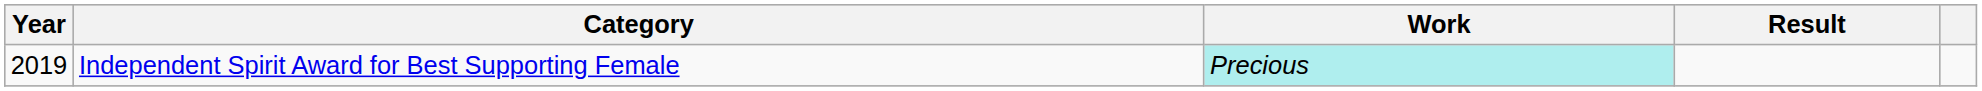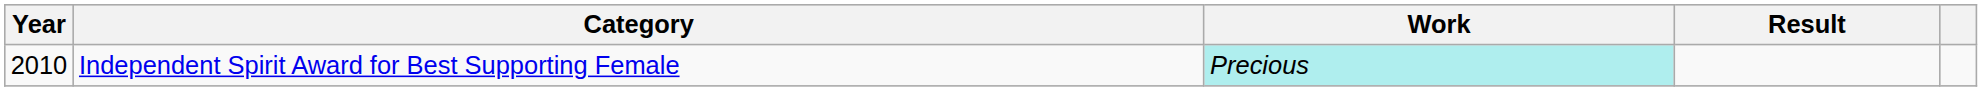(39, 65) 2019 -> (39, 65) 2010
